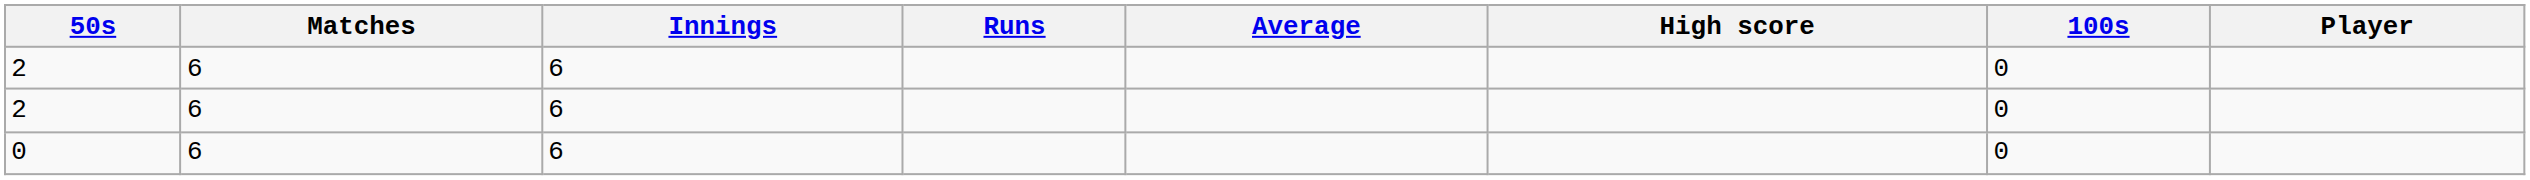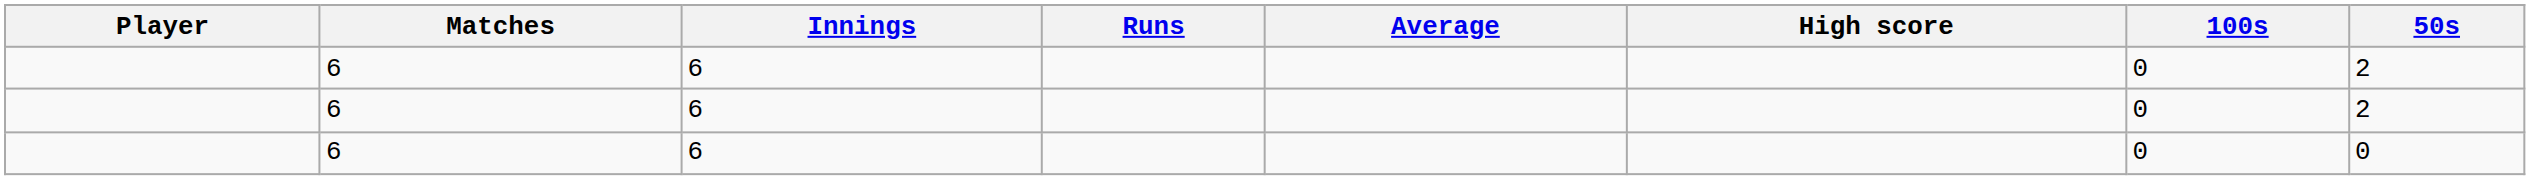columns swapped: (2367, 26) <-> (93, 26)
